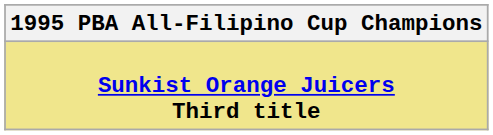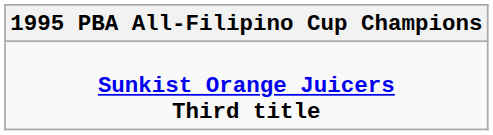(246, 99) khaki background -> (246, 99) no background
